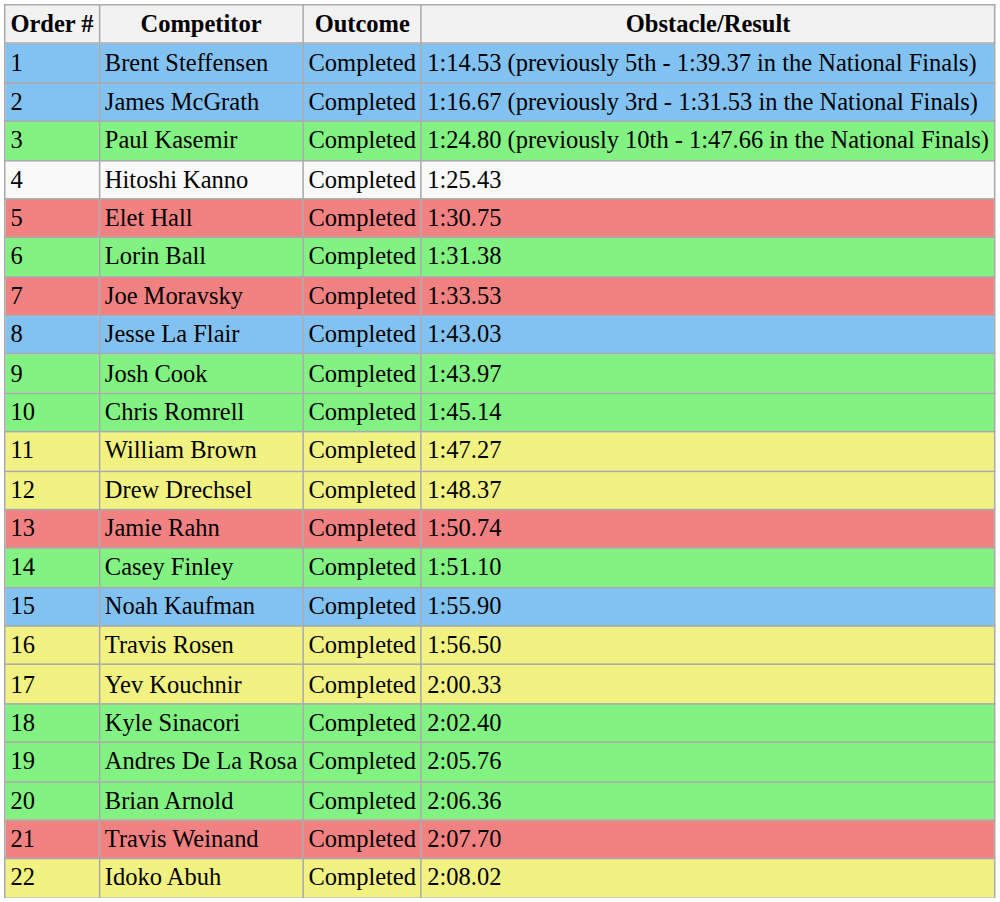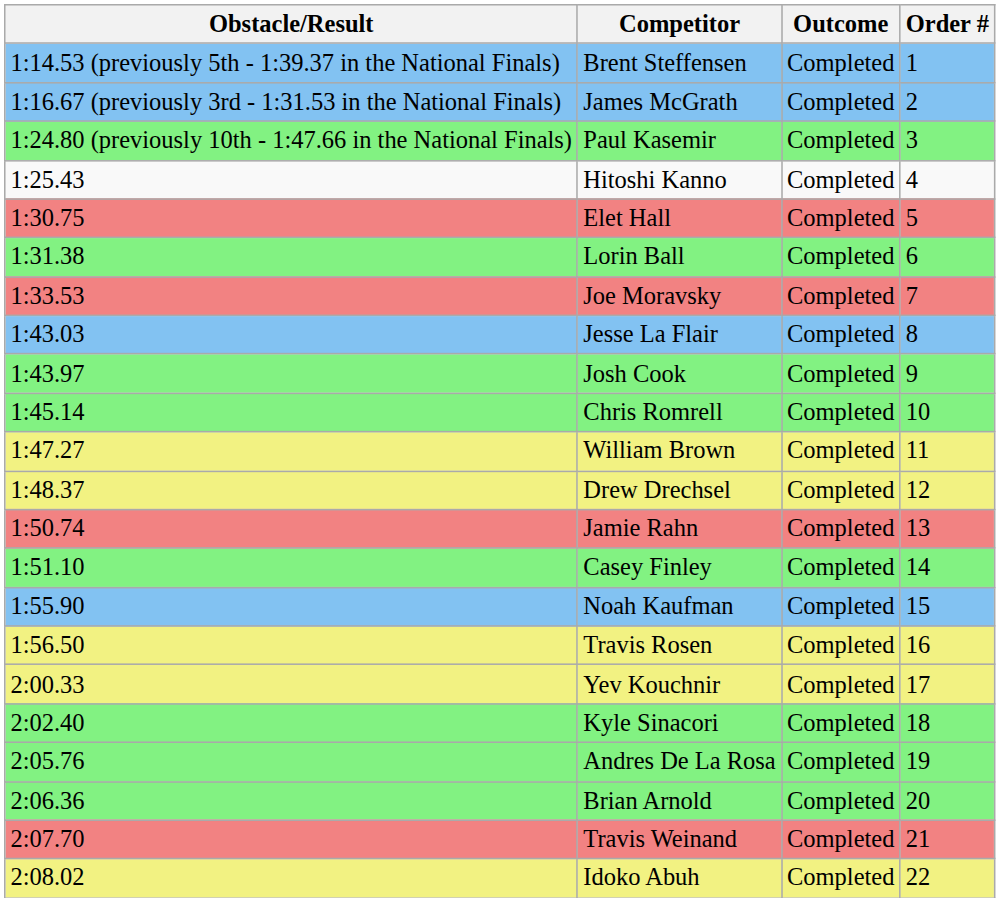columns swapped: (52, 23) <-> (708, 23)
